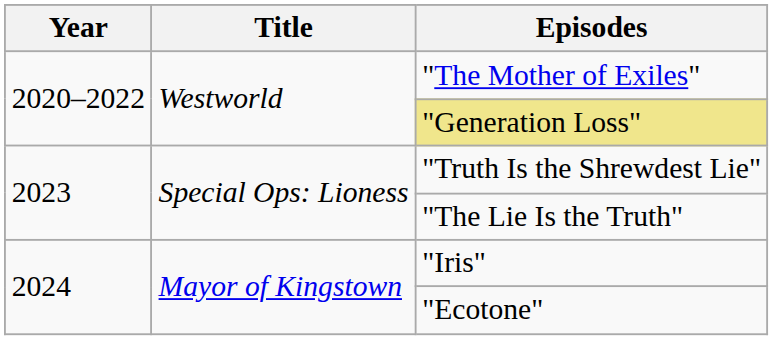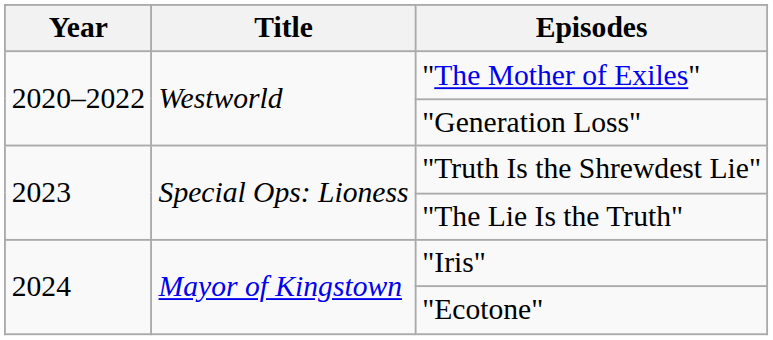(532, 121) khaki background -> (532, 121) no background
